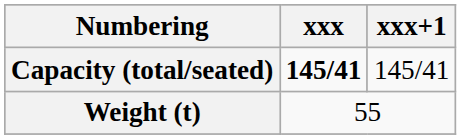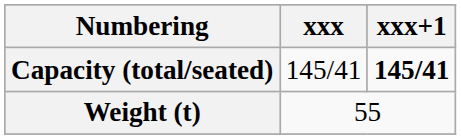(324, 69) bold -> (324, 69) normal
(412, 69) normal -> (412, 69) bold
